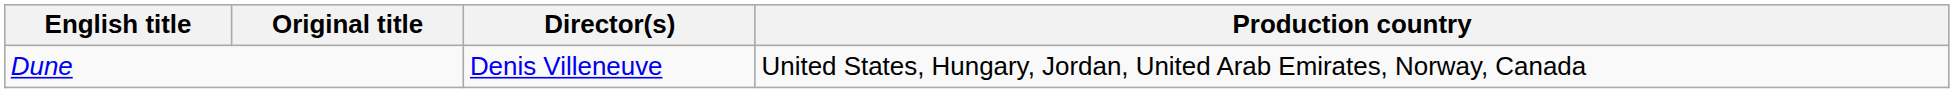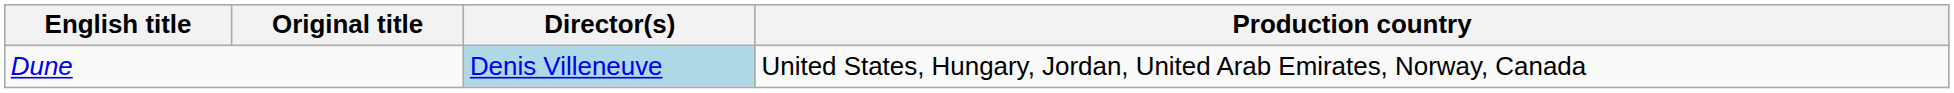(566, 66) no background -> (566, 66) lightblue background
